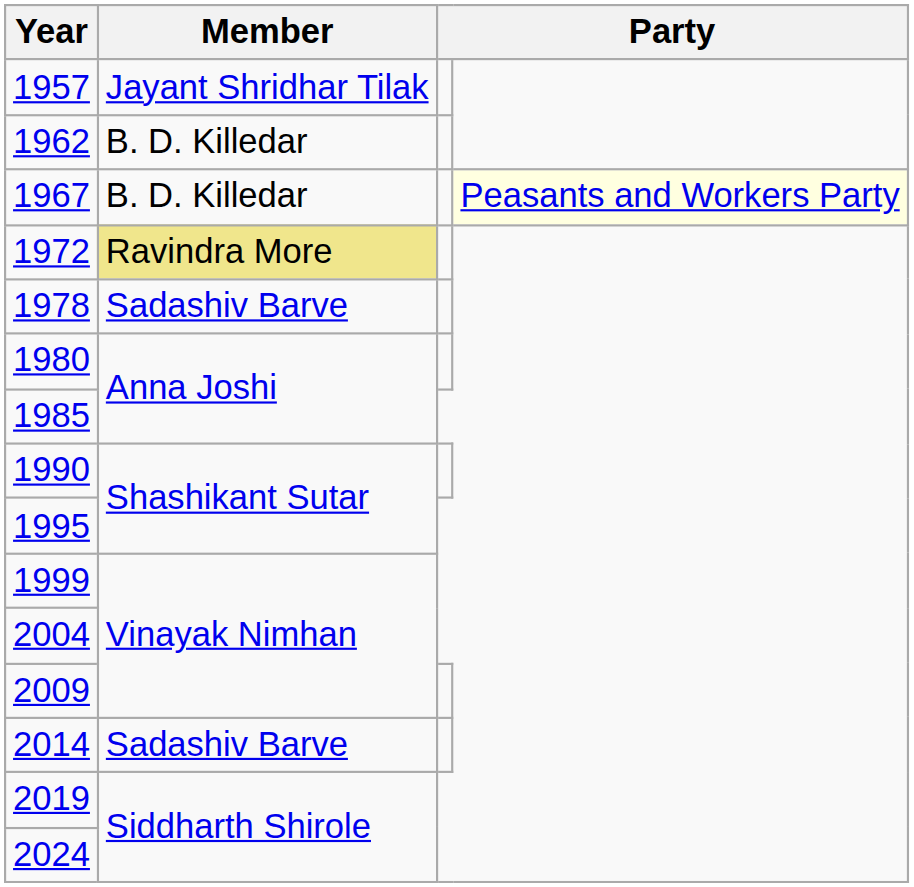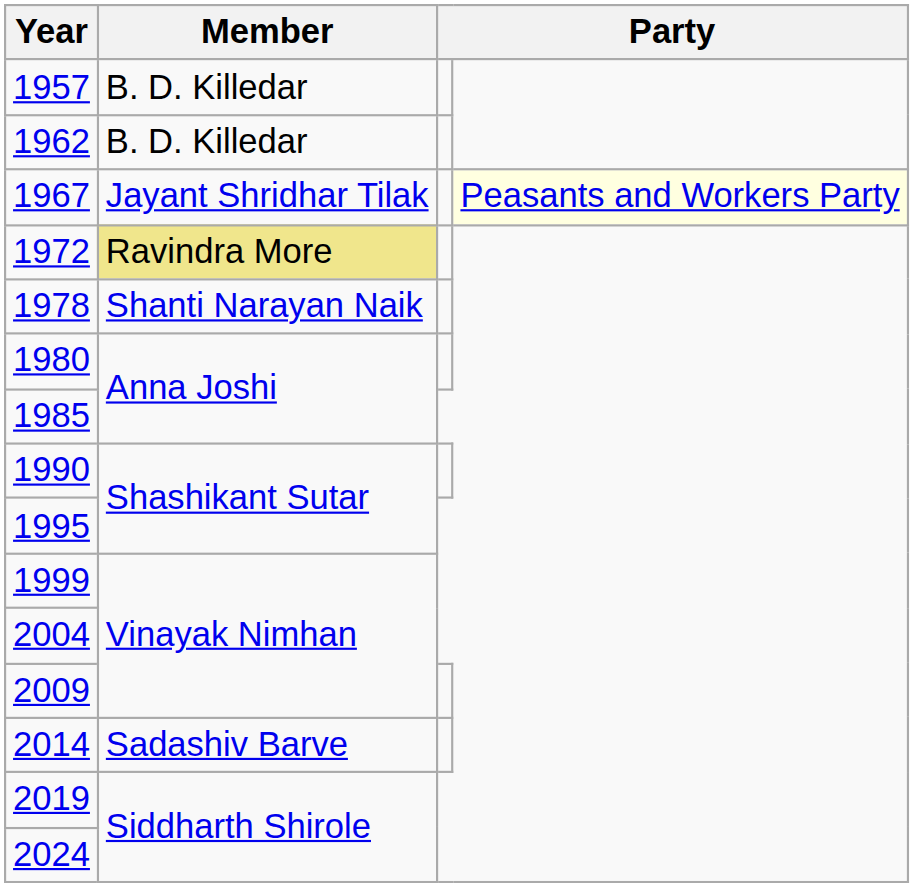(267, 86) Jayant Shridhar Tilak -> (207, 86) B. D. Killedar
(207, 196) B. D. Killedar -> (267, 196) Jayant Shridhar Tilak
(227, 305) Sadashiv Barve -> (264, 305) Shanti Narayan Naik
